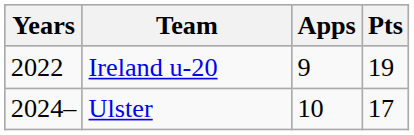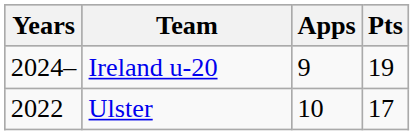(37, 66) 2022 -> (44, 66) 2024–
(44, 108) 2024– -> (37, 108) 2022
